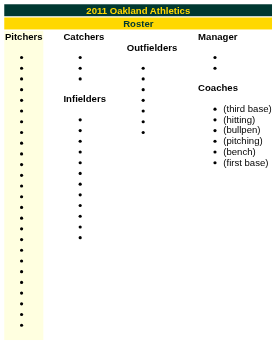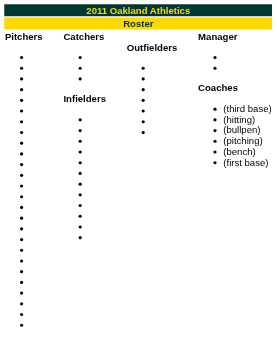(24, 181) lightyellow background -> (24, 181) no background
